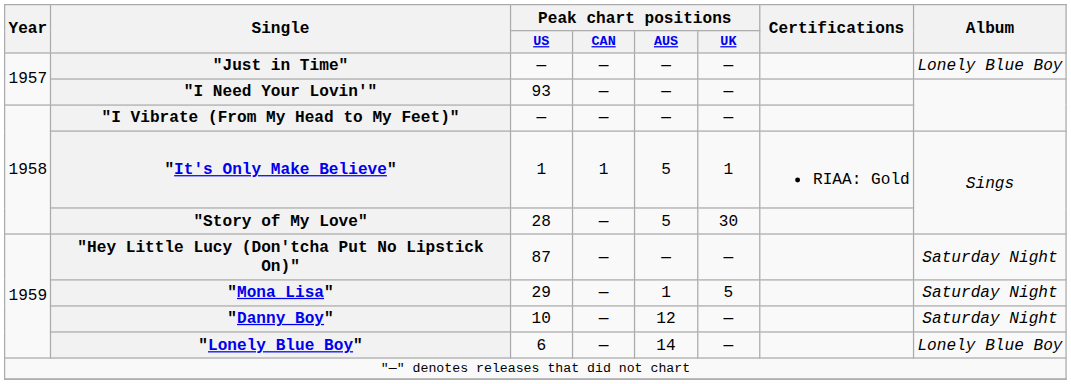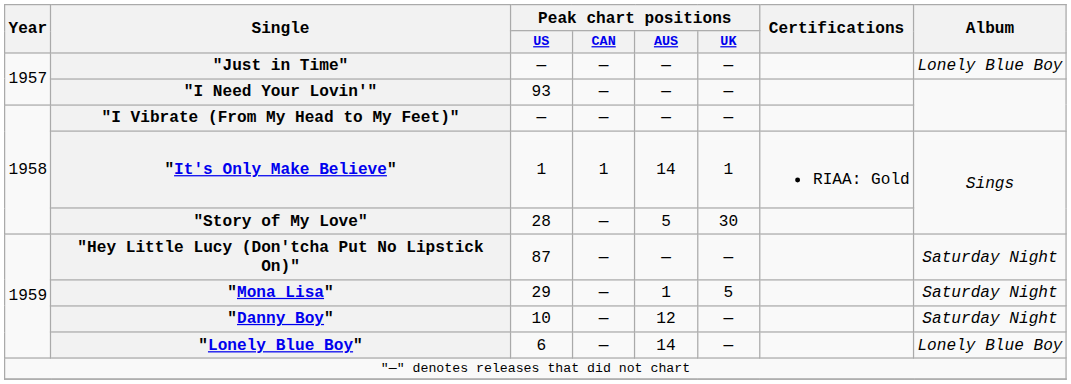(666, 170) 5 -> (666, 170) 14
